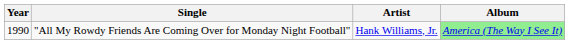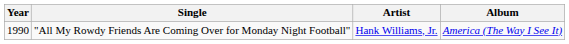(502, 30) lightgreen background -> (502, 30) no background
